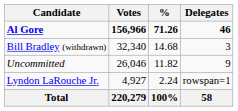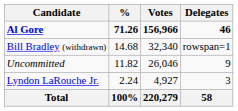columns swapped: (129, 13) <-> (164, 13)
(228, 47) 3 -> (207, 47) rowspan=1
(207, 81) rowspan=1 -> (228, 81) 3
